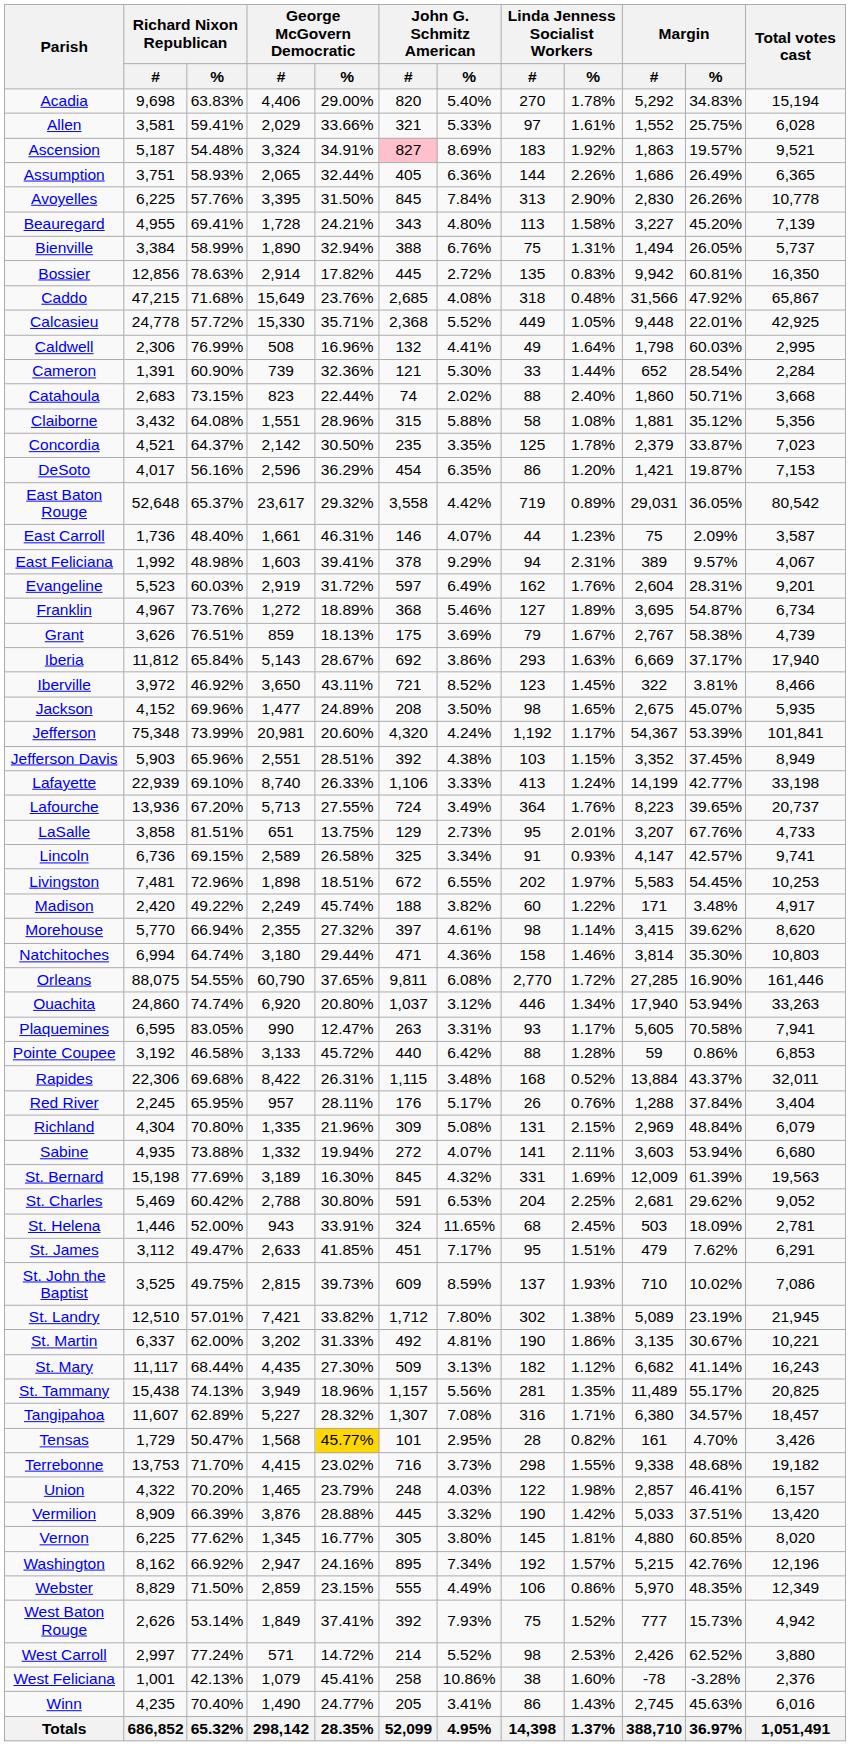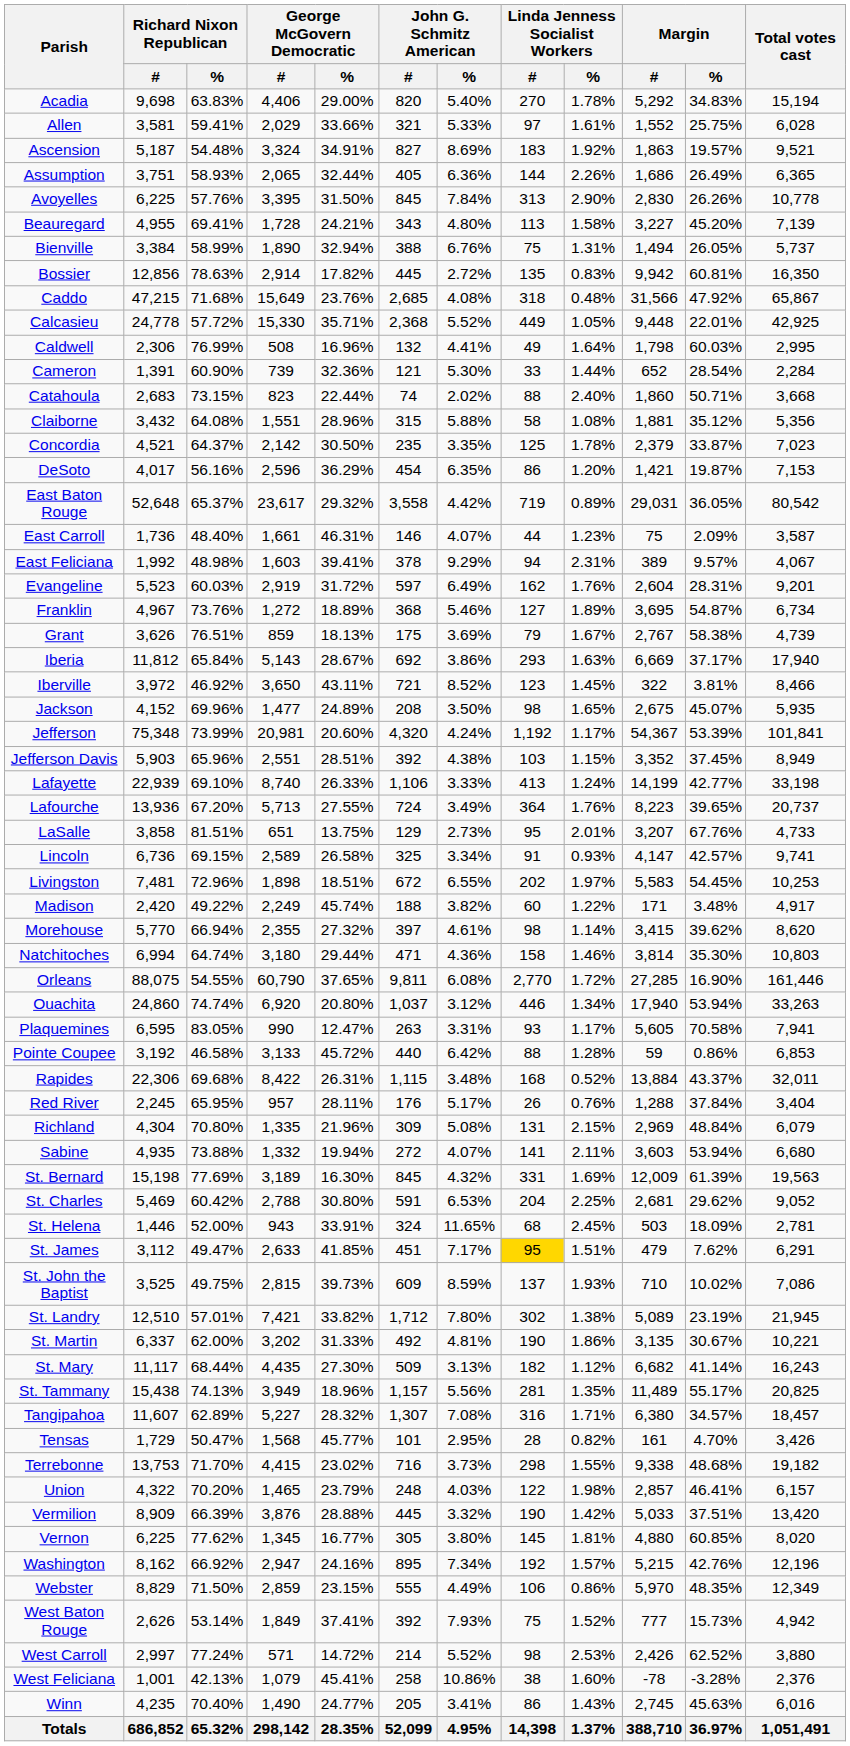(408, 150) pink background -> (408, 150) no background
(532, 1250) no background -> (532, 1250) gold background
(347, 1440) gold background -> (347, 1440) no background
